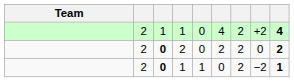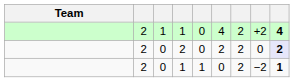(163, 49) bold -> (163, 49) normal
(280, 49) no background -> (280, 49) lavender background
(163, 67) bold -> (163, 67) normal
